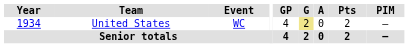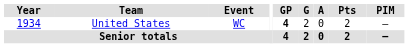(286, 24) normal -> (286, 24) bold
(306, 24) khaki background -> (306, 24) no background
